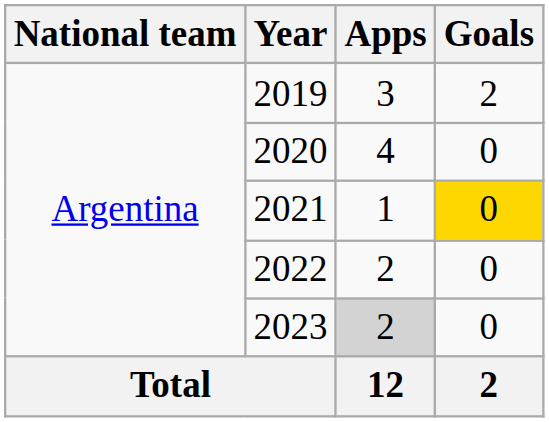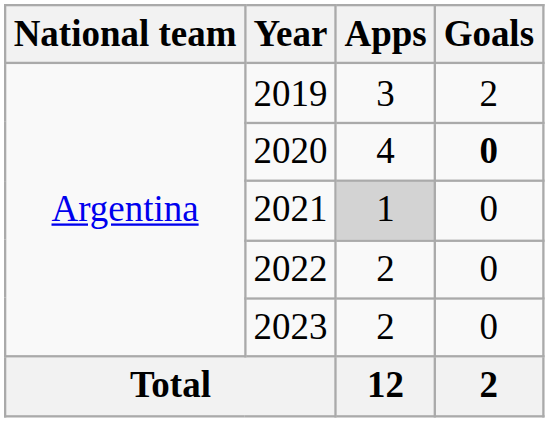(489, 151) normal -> (489, 151) bold
(386, 209) no background -> (386, 209) lightgrey background
(489, 209) gold background -> (489, 209) no background
(386, 326) lightgrey background -> (386, 326) no background
